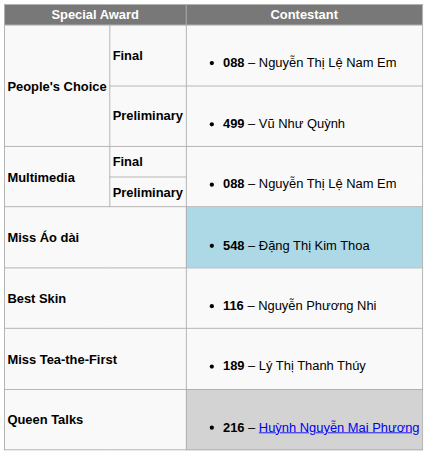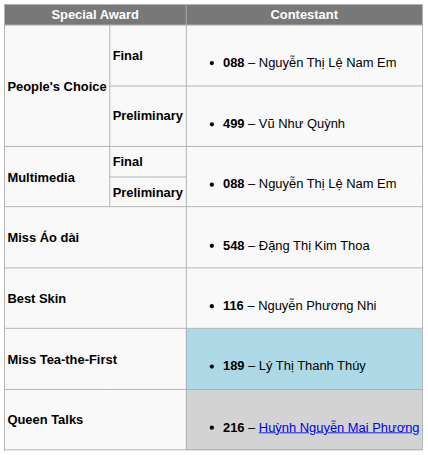(304, 245) lightblue background -> (304, 245) no background
(304, 366) no background -> (304, 366) lightblue background
